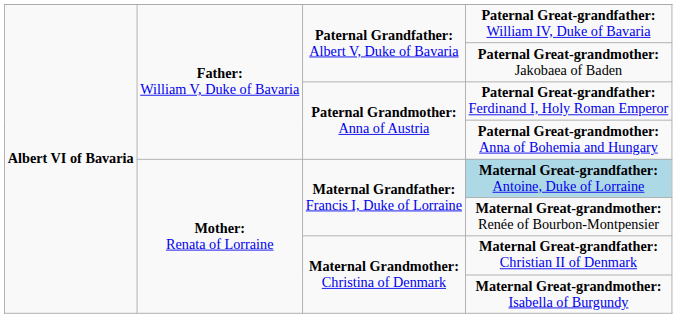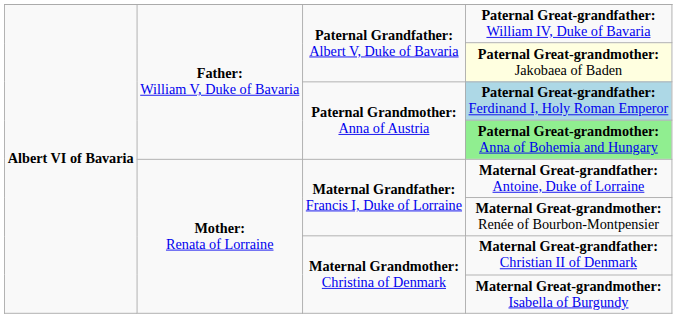(568, 62) no background -> (568, 62) lightyellow background
(568, 101) no background -> (568, 101) lightblue background
(568, 139) no background -> (568, 139) lightgreen background
(568, 178) lightblue background -> (568, 178) no background
